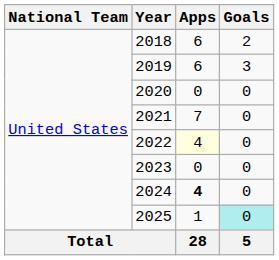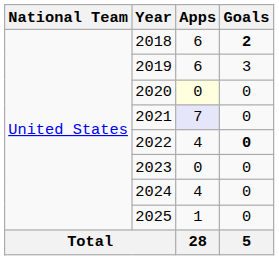(247, 42) normal -> (247, 42) bold
(198, 92) no background -> (198, 92) lightyellow background
(198, 117) no background -> (198, 117) lavender background
(198, 142) lightyellow background -> (198, 142) no background
(247, 142) normal -> (247, 142) bold
(198, 192) bold -> (198, 192) normal
(247, 217) paleturquoise background -> (247, 217) no background
